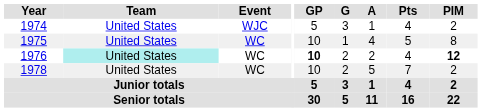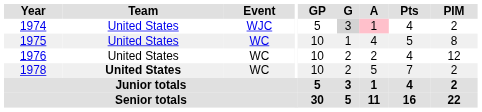(345, 26) no background -> (348, 26) lightgrey background
(372, 26) no background -> (374, 26) pink background
(141, 55) paleturquoise background -> (143, 55) no background
(314, 55) bold -> (317, 55) normal
(453, 55) bold -> (454, 55) normal
(141, 70) normal -> (143, 70) bold
